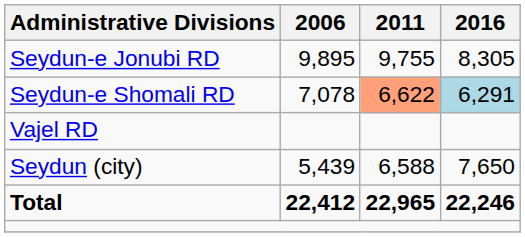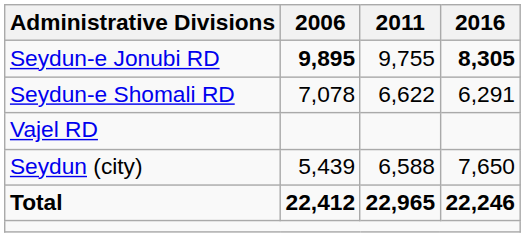(327, 58) normal -> (327, 58) bold
(487, 58) normal -> (487, 58) bold
(407, 94) lightsalmon background -> (407, 94) no background
(487, 94) lightblue background -> (487, 94) no background
